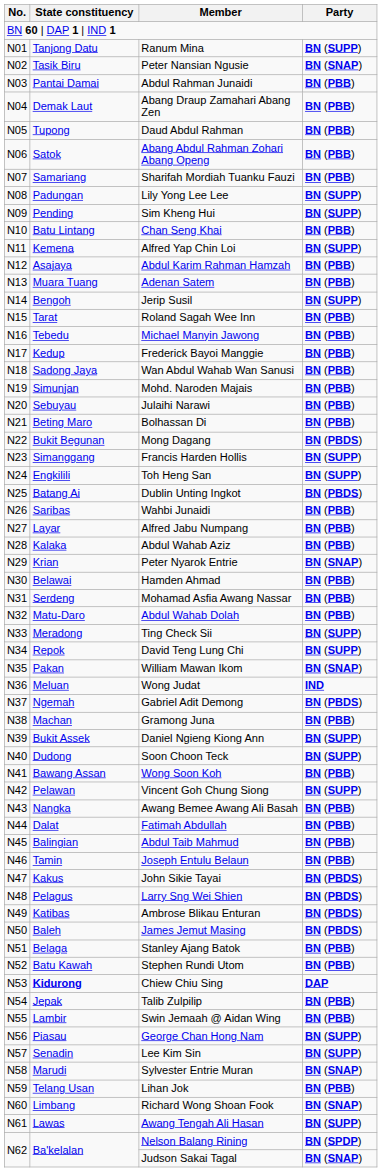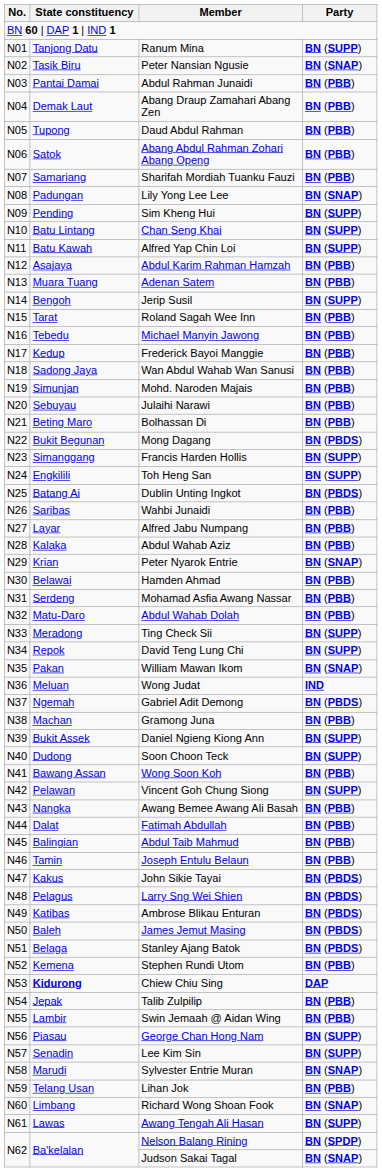(333, 195) BN (SUPP) -> (334, 195) BN (SNAP)
(330, 230) BN (PBB) -> (333, 230) BN (SUPP)
(53, 248) Kemena -> (62, 248) Batu Kawah
(330, 948) BN (PBB) -> (334, 948) BN (PBDS)
(62, 966) Batu Kawah -> (53, 966) Kemena
